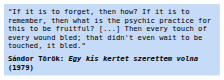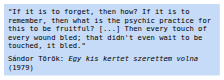(103, 63) bold -> (103, 63) normal
